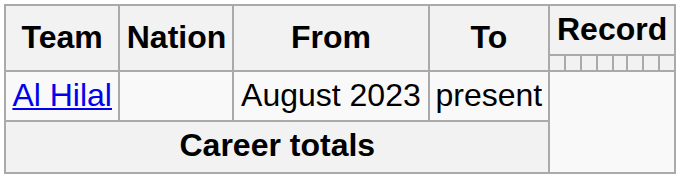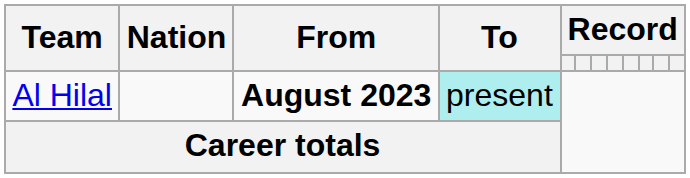(331, 95) normal -> (336, 95) bold
(489, 95) no background -> (499, 95) paleturquoise background
